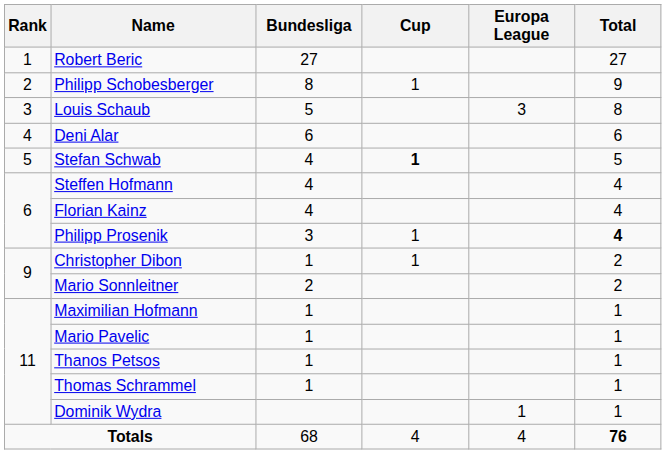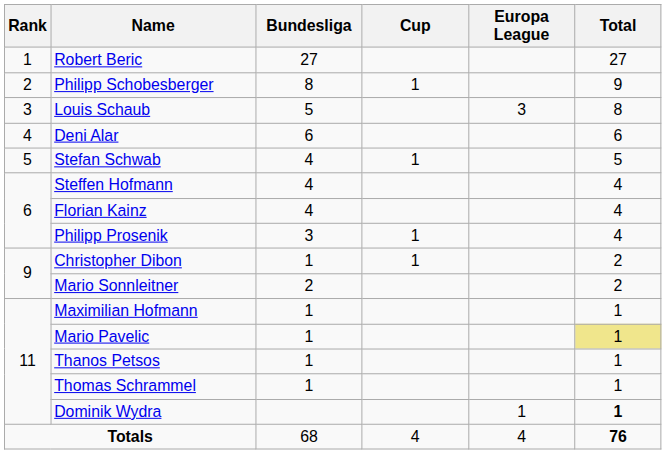(415, 160) bold -> (415, 160) normal
(618, 235) bold -> (618, 235) normal
(618, 336) no background -> (618, 336) khaki background
(618, 411) normal -> (618, 411) bold
